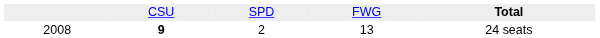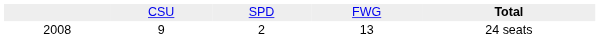(161, 29) bold -> (161, 29) normal
